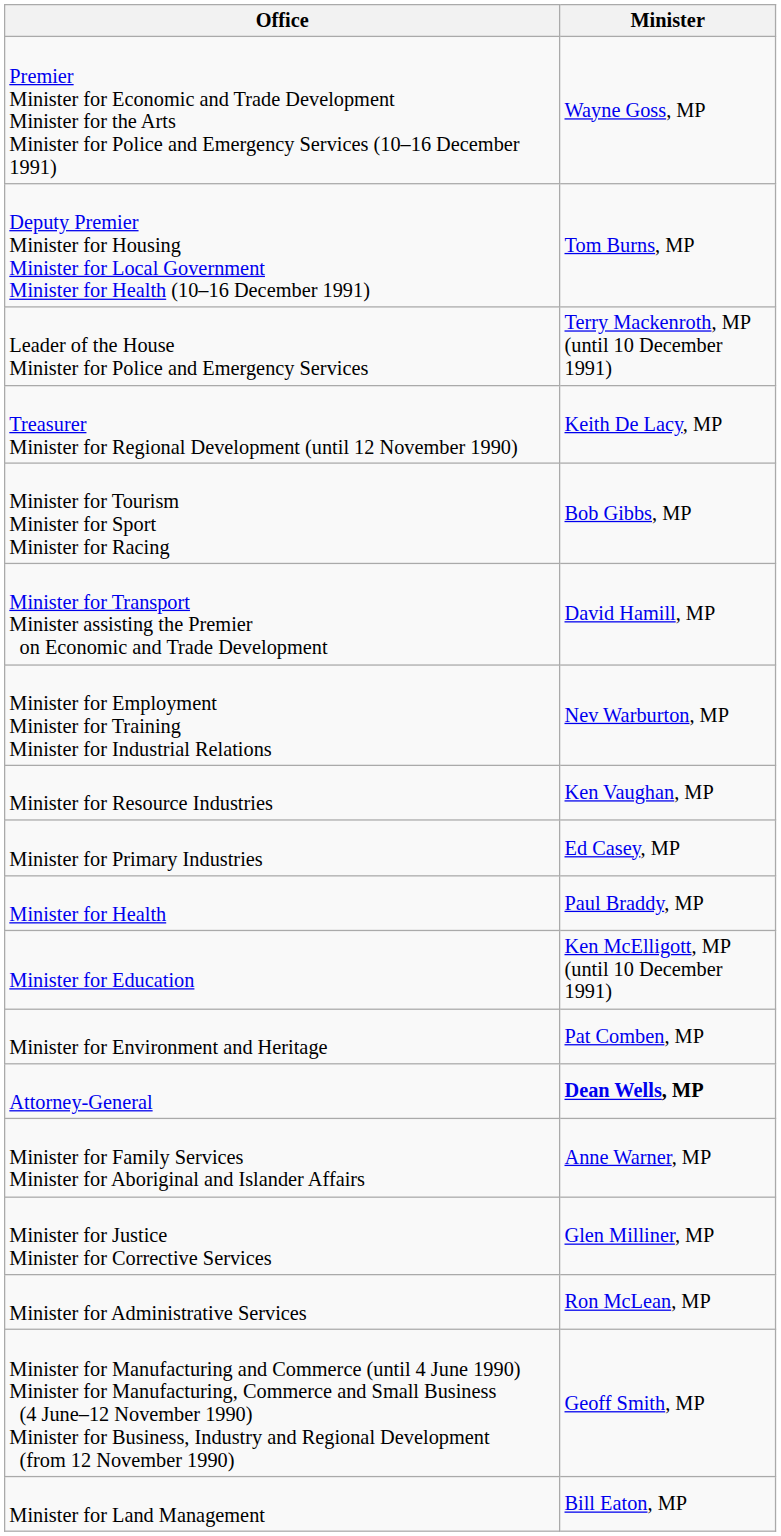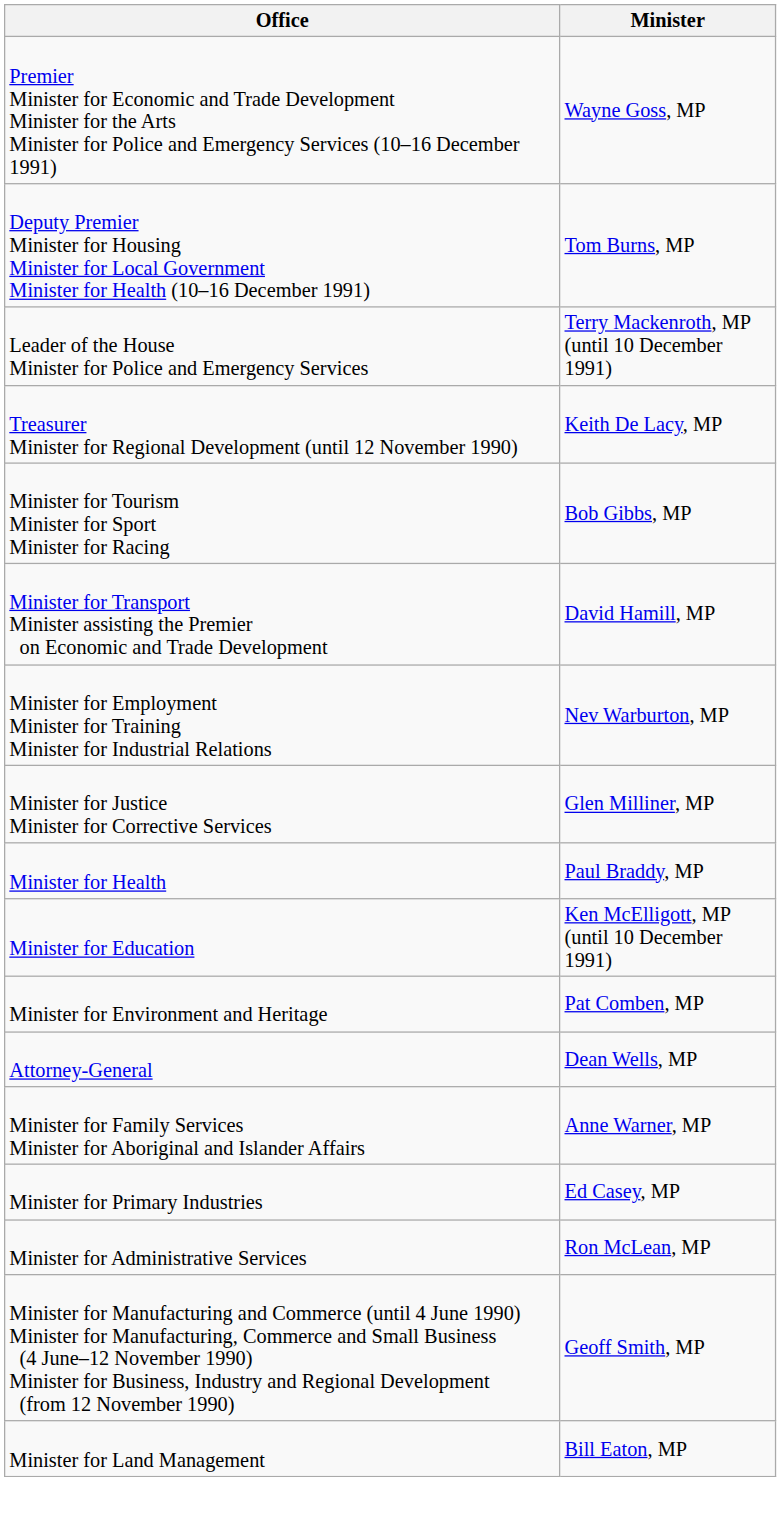- row: (141, 804)
rows swapped: (136, 859) <-> (141, 1246)
(634, 1091) bold -> (631, 1058) normal
